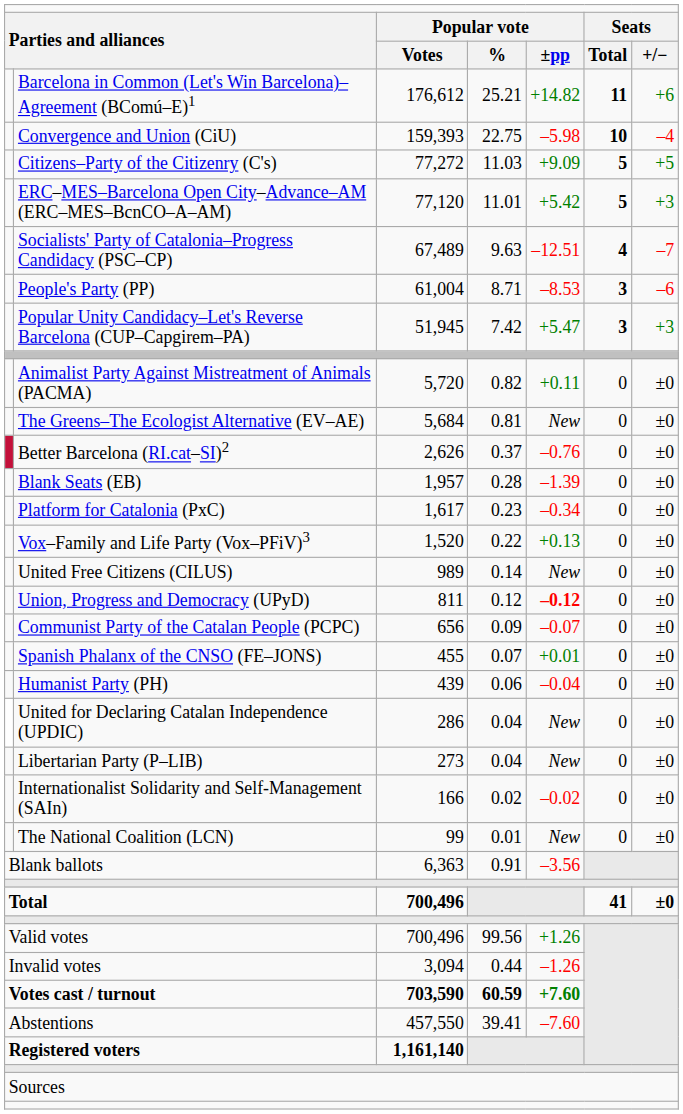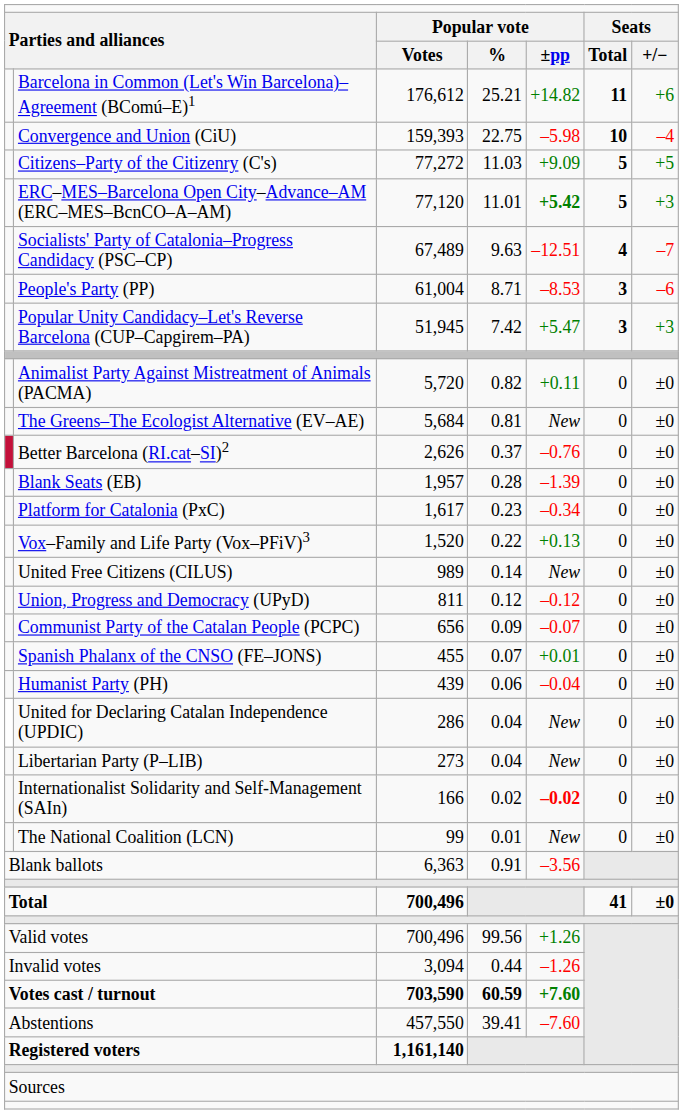(560, 202) normal -> (560, 202) bold
(560, 599) bold -> (560, 599) normal
(560, 798) normal -> (560, 798) bold
